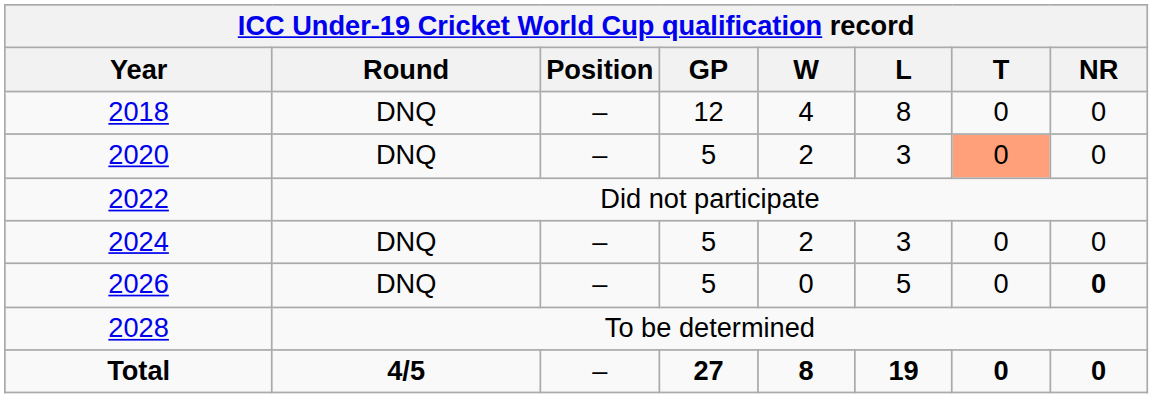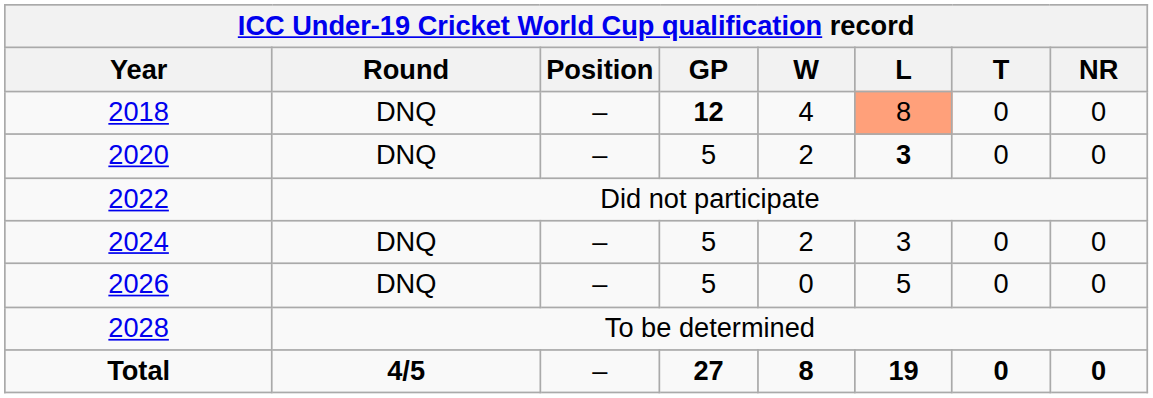(709, 112) normal -> (709, 112) bold
(904, 112) no background -> (904, 112) lightsalmon background
(904, 155) normal -> (904, 155) bold
(1001, 155) lightsalmon background -> (1001, 155) no background
(1099, 284) bold -> (1099, 284) normal
